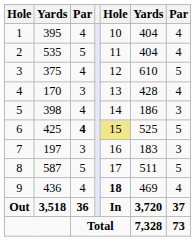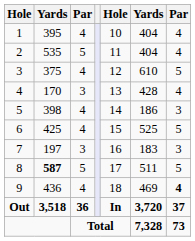(83, 129) bold -> (83, 129) normal
(115, 129) khaki background -> (115, 129) no background
(52, 168) normal -> (52, 168) bold
(115, 187) bold -> (115, 187) normal
(179, 187) normal -> (179, 187) bold
